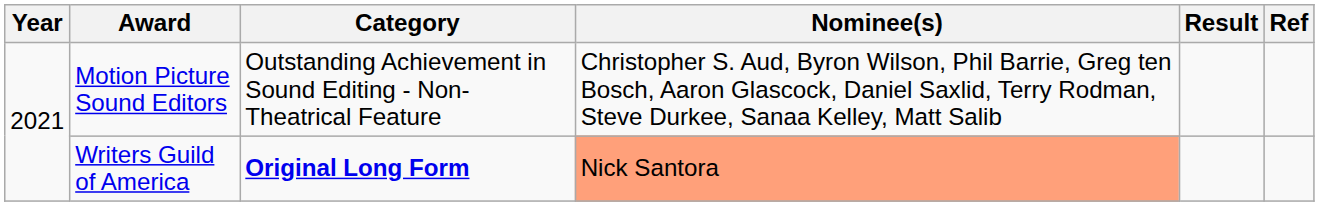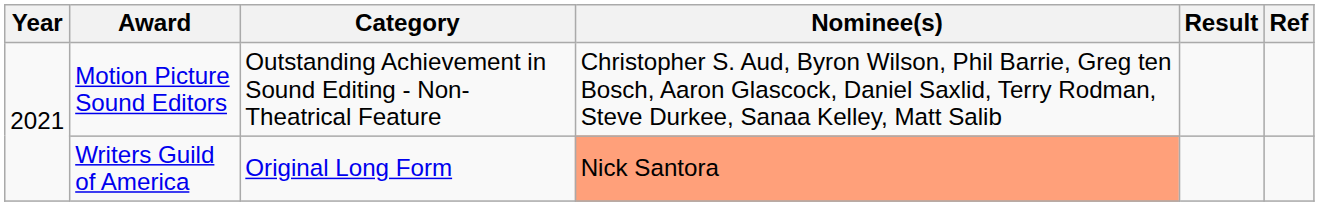(357, 168) bold -> (349, 168) normal
